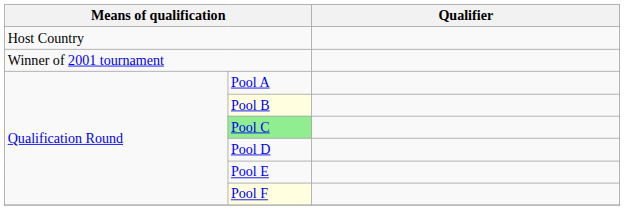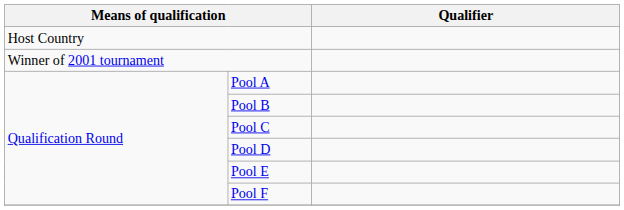(250, 104) lightyellow background -> (250, 104) no background
(250, 127) lightgreen background -> (250, 127) no background
(250, 194) lightyellow background -> (250, 194) no background
